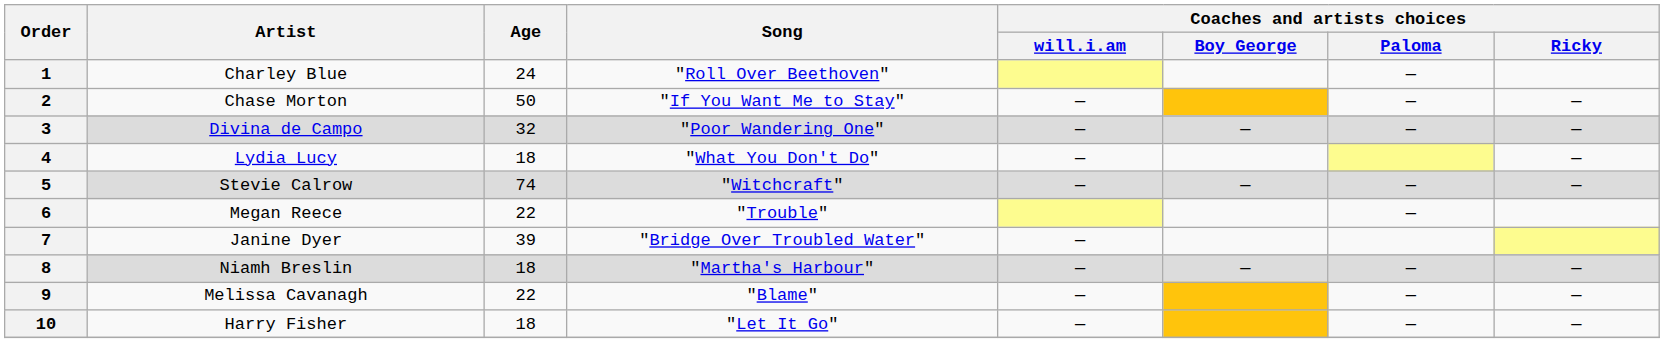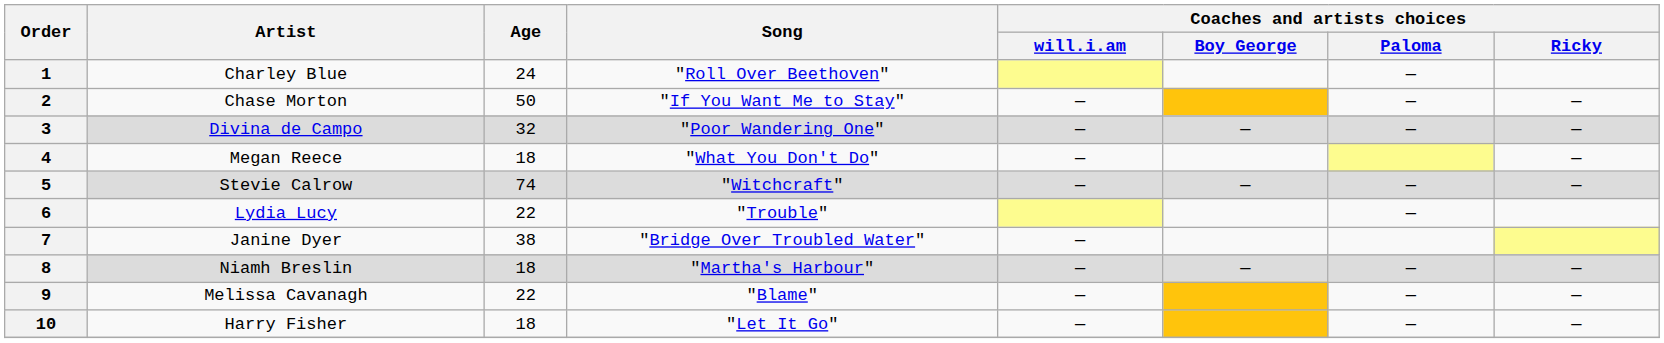(286, 157) Lydia Lucy -> (286, 157) Megan Reece
(286, 213) Megan Reece -> (286, 213) Lydia Lucy
(526, 241) 39 -> (526, 241) 38
